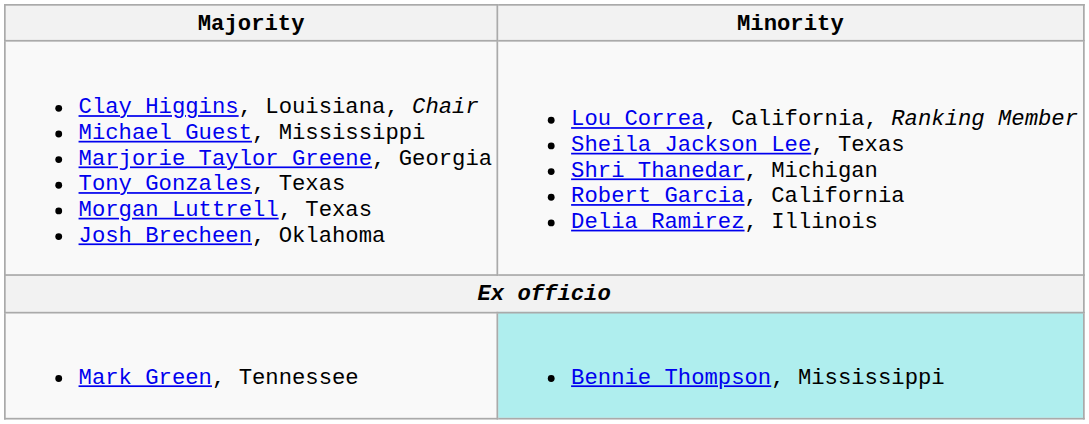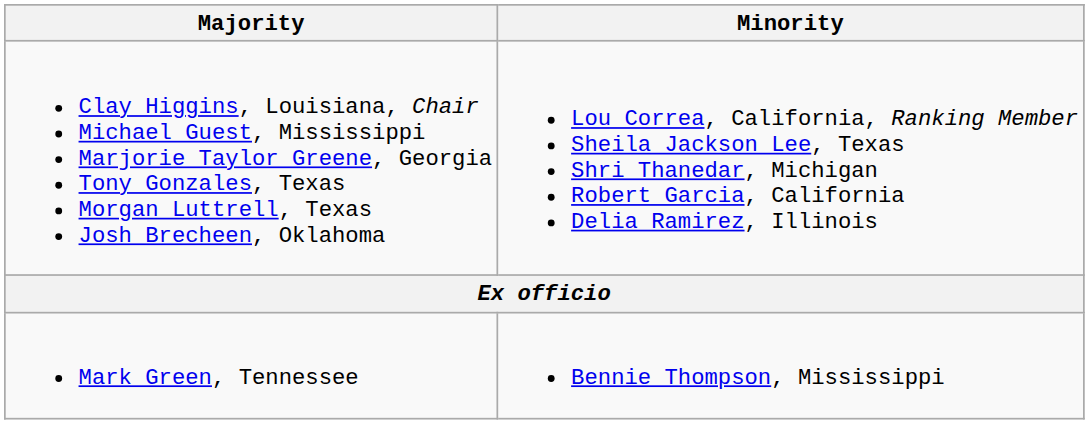(790, 378) paleturquoise background -> (790, 378) no background
